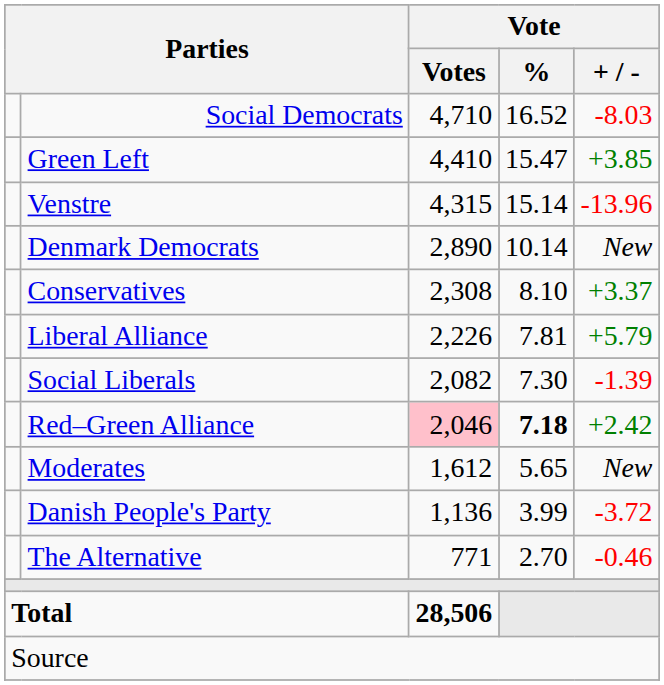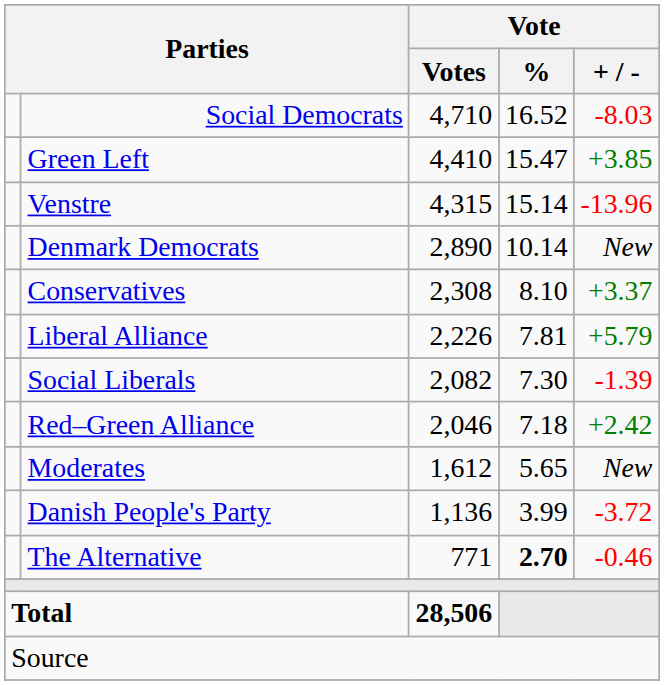(461, 423) pink background -> (461, 423) no background
(543, 423) bold -> (543, 423) normal
(543, 556) normal -> (543, 556) bold
